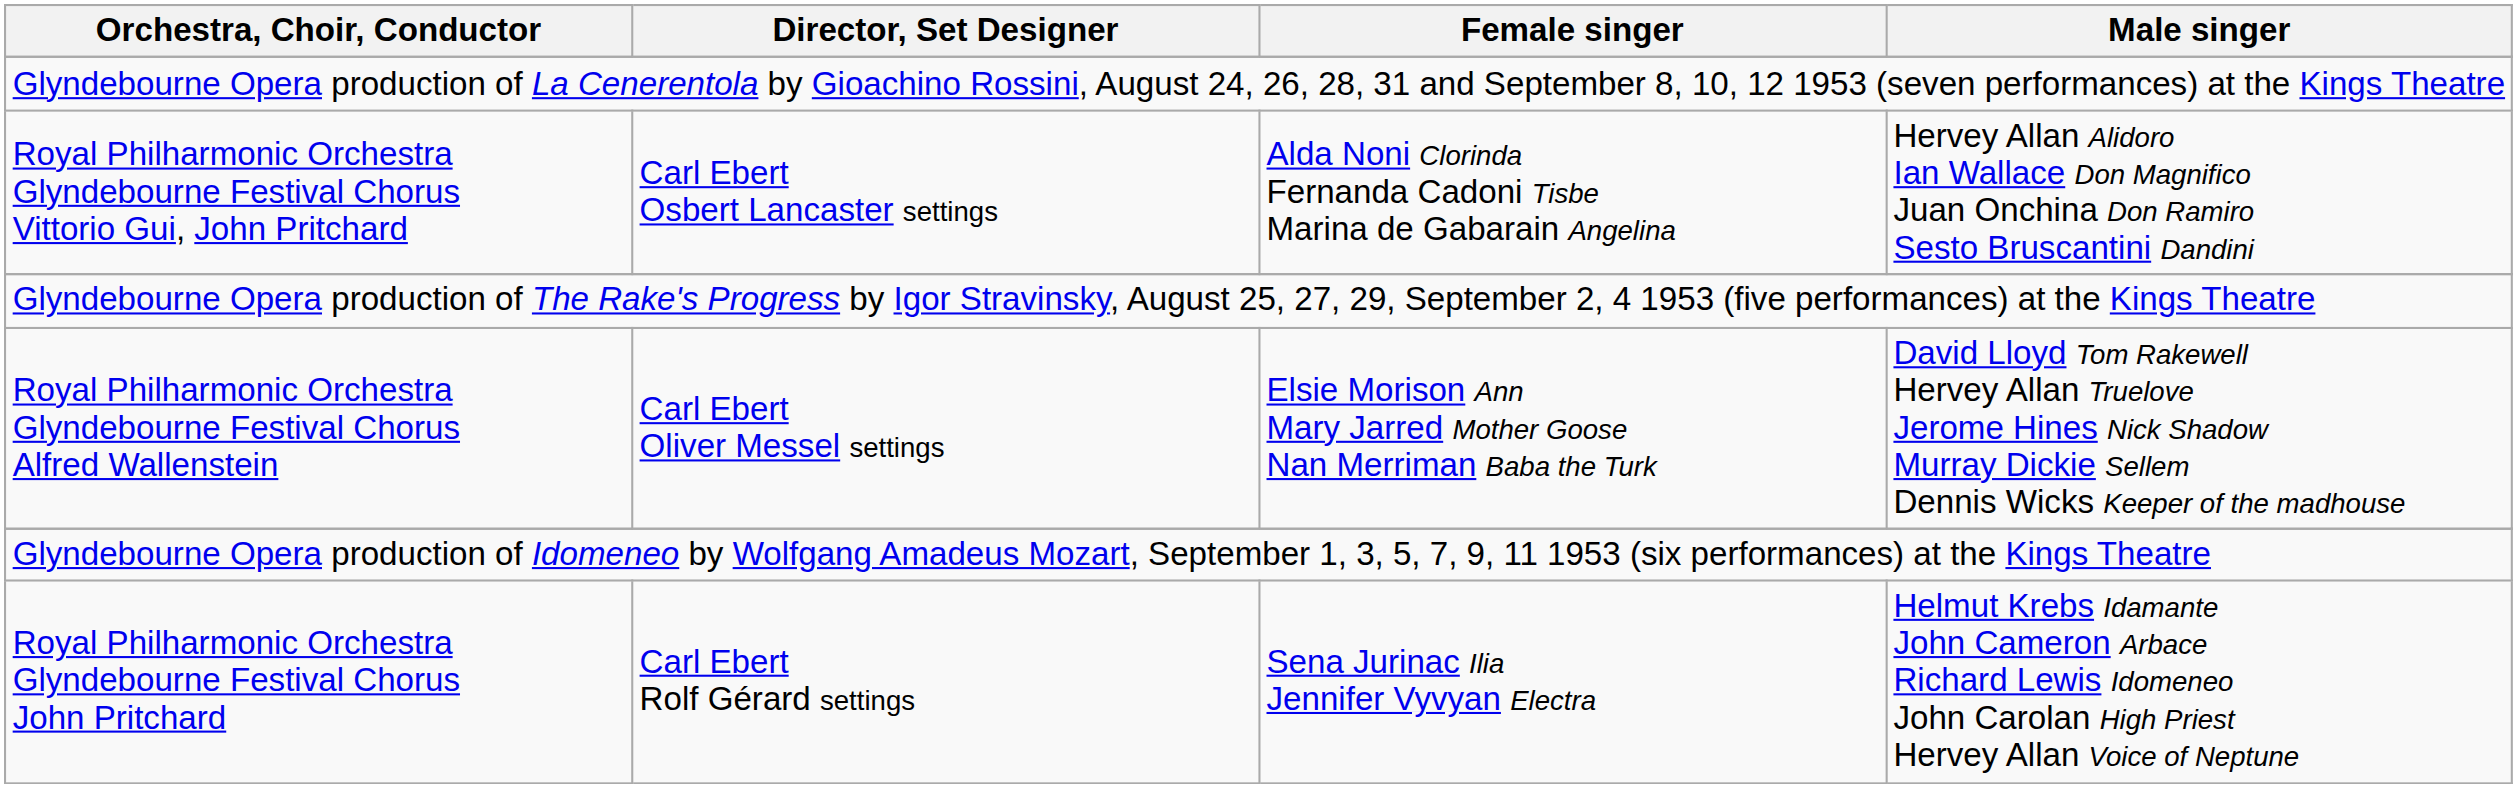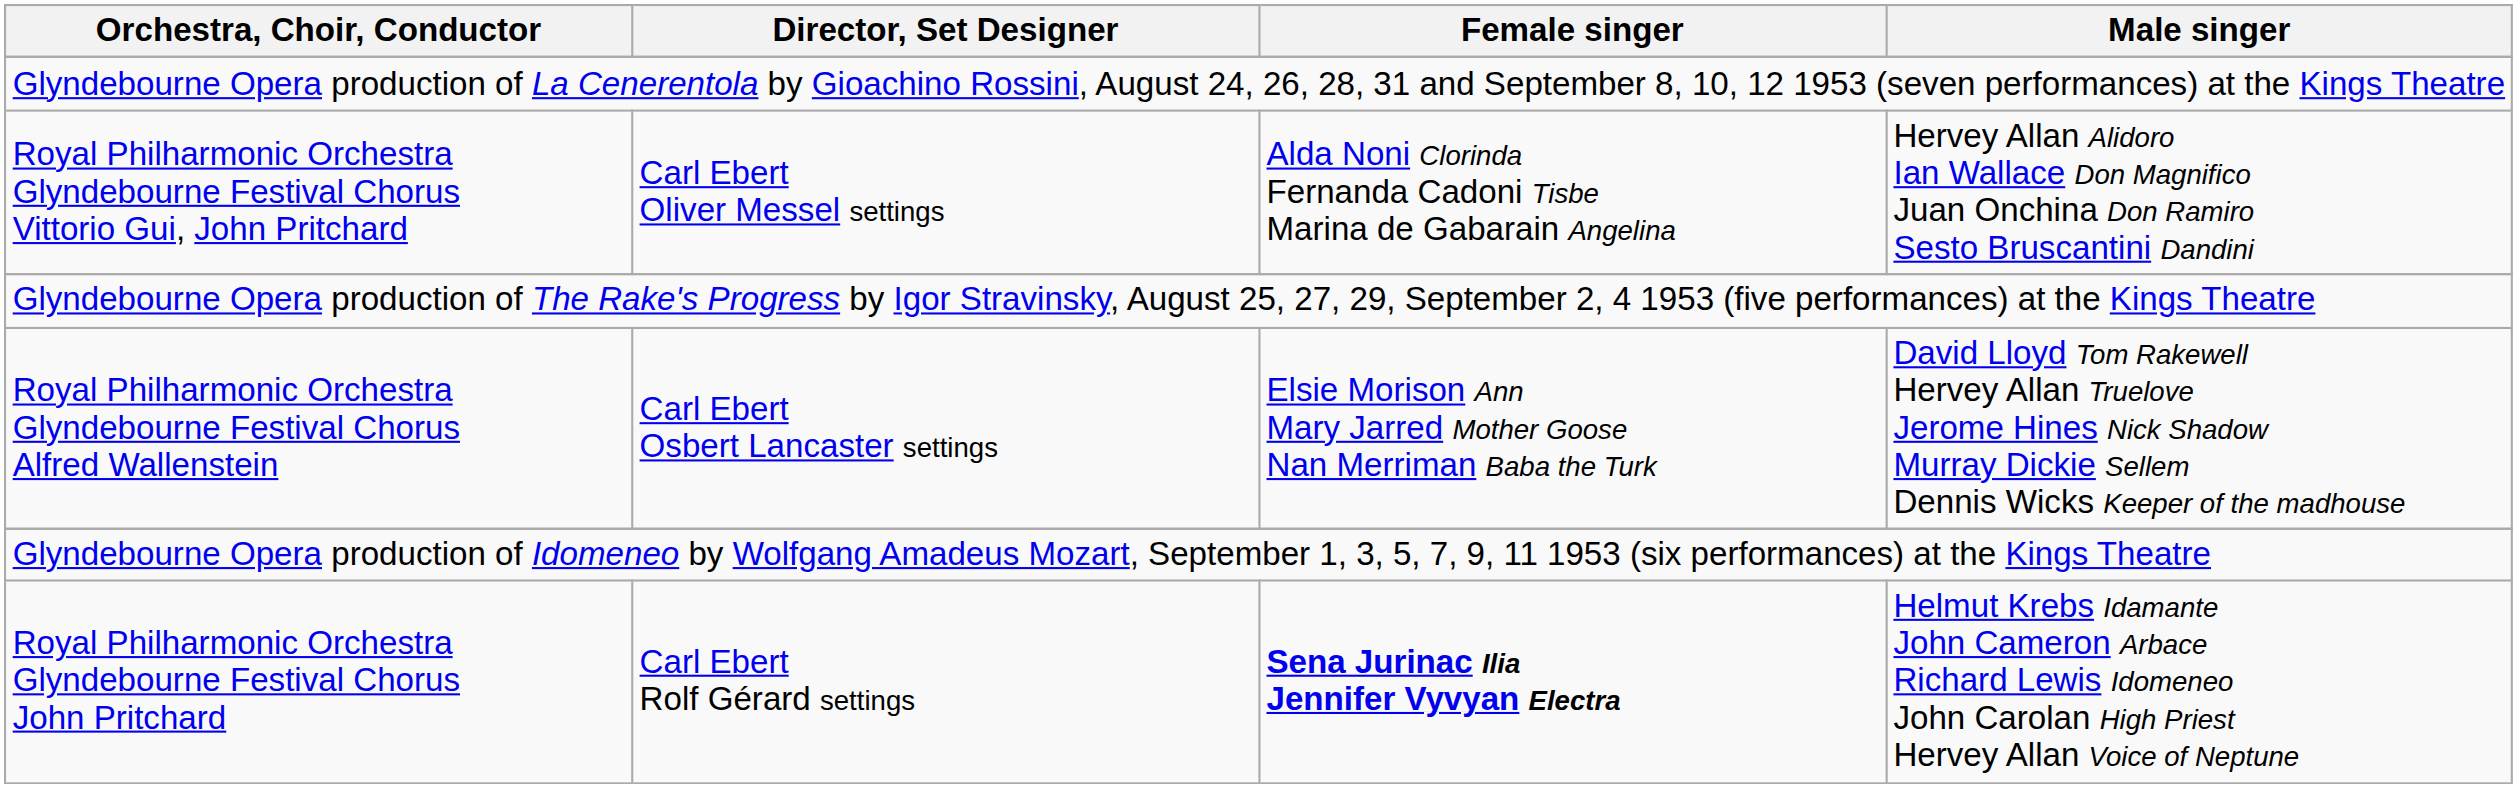(819, 191) Carl Ebert Osbert Lancaster settings -> (792, 191) Carl Ebert Oliver Messel settings
(792, 427) Carl Ebert Oliver Messel settings -> (819, 427) Carl Ebert Osbert Lancaster settings
(1431, 681) normal -> (1444, 681) bold
